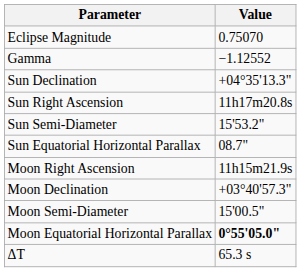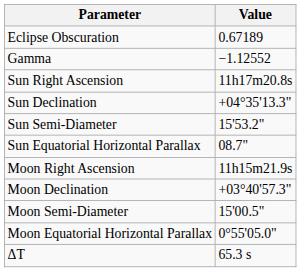- row: (59, 37)
+ row: (63, 37)
rows swapped: (65, 102) <-> (52, 80)
(249, 233) bold -> (248, 233) normal
